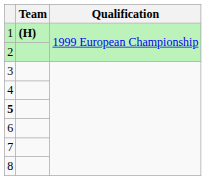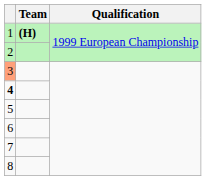(10, 71) no background -> (10, 71) lightsalmon background
(10, 90) normal -> (10, 90) bold
(10, 109) bold -> (10, 109) normal
